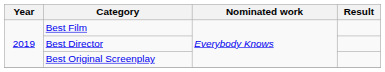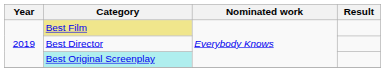(66, 28) no background -> (66, 28) khaki background
(100, 59) no background -> (100, 59) paleturquoise background
